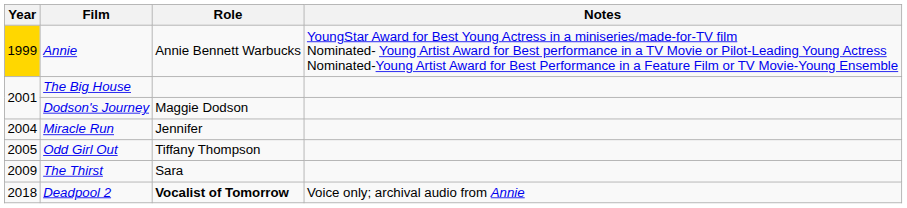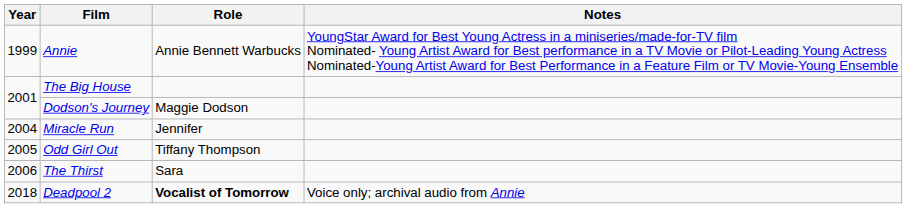(22, 51) gold background -> (22, 51) no background
(22, 171) 2009 -> (22, 171) 2006
